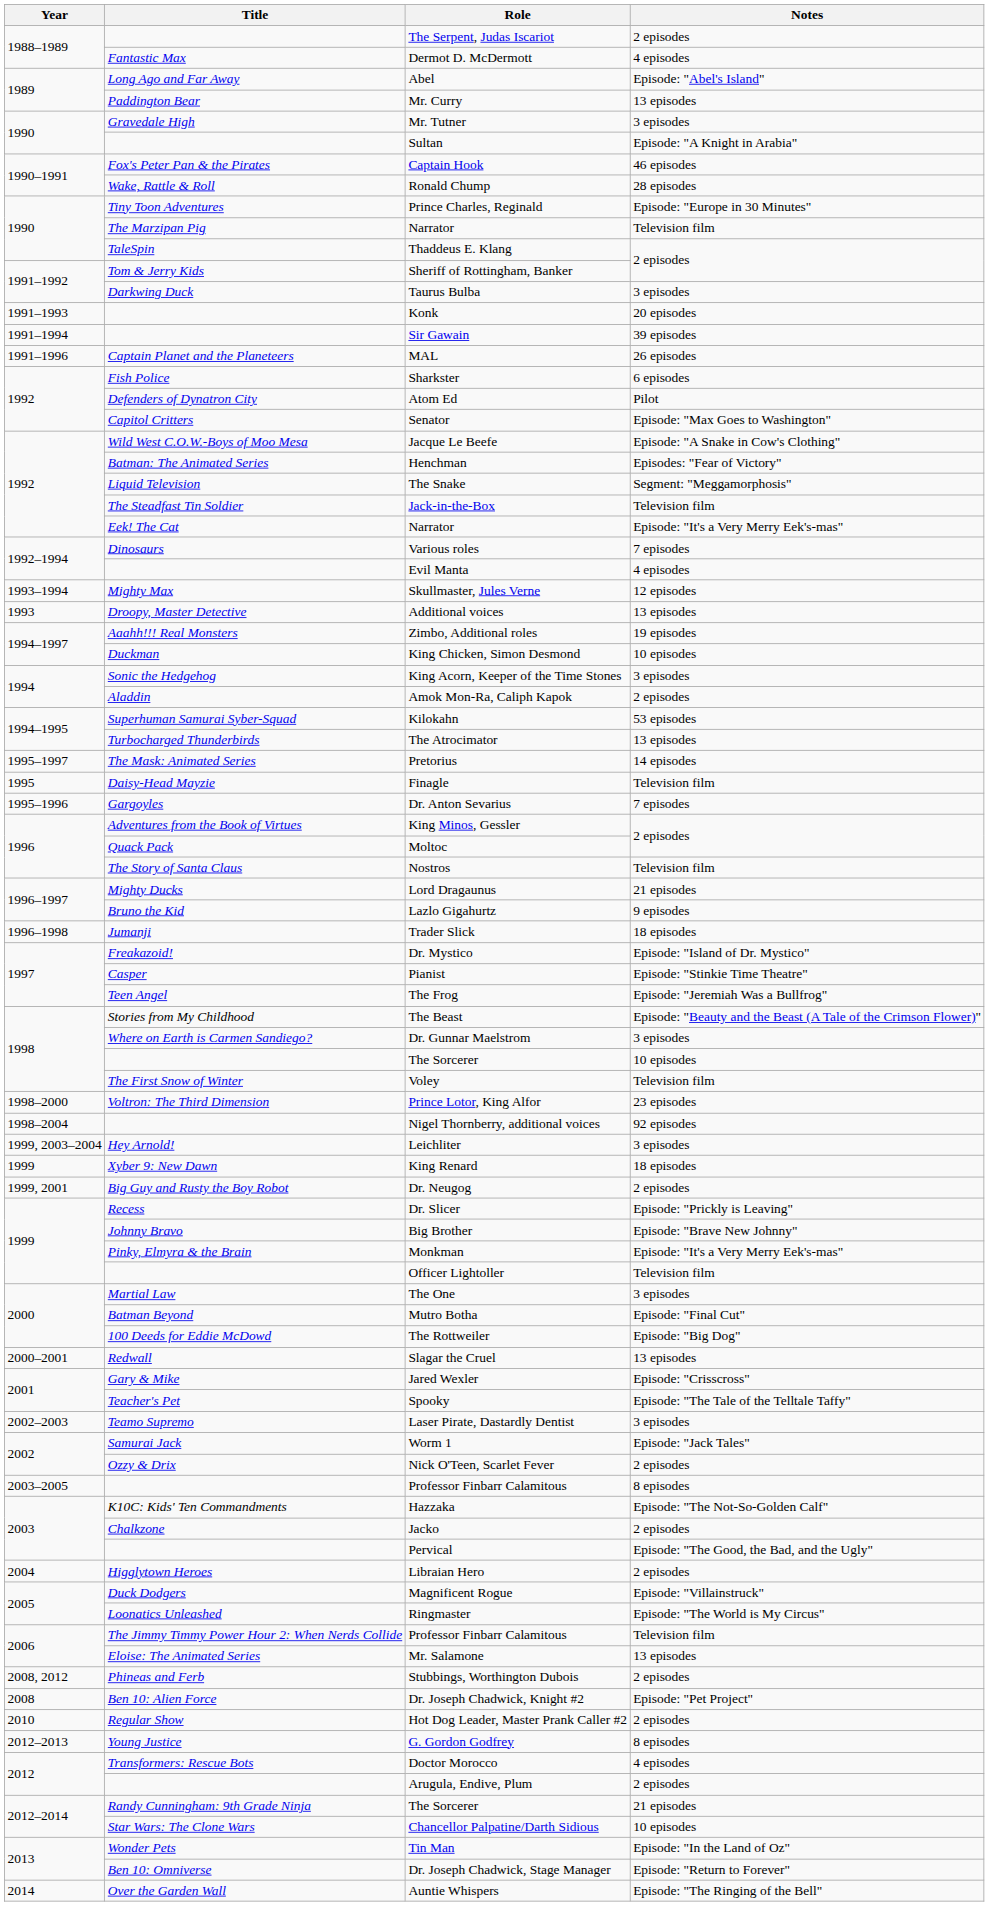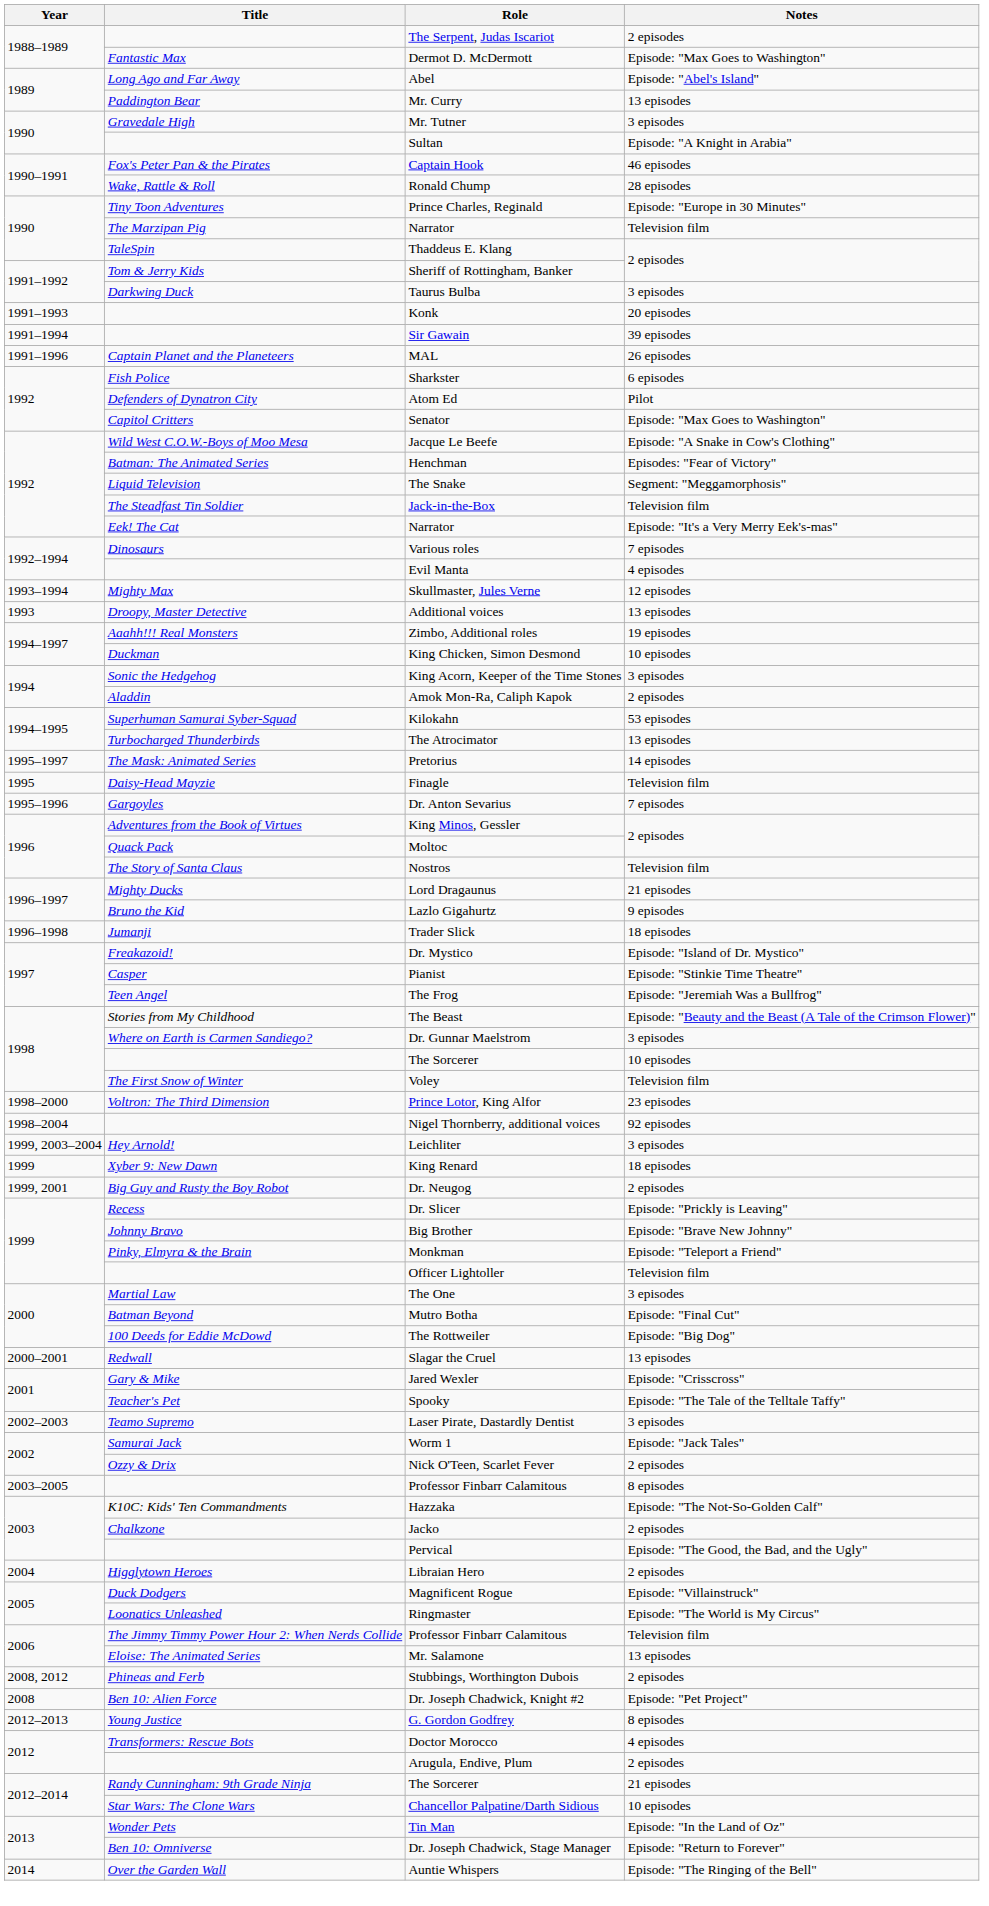(661, 57) 4 episodes -> (727, 57) Episode: "Max Goes to Washington"
(738, 1251) Episode: "It's a Very Merry Eek's-mas" -> (705, 1251) Episode: "Teleport a Friend"
- row: (146, 1720)
